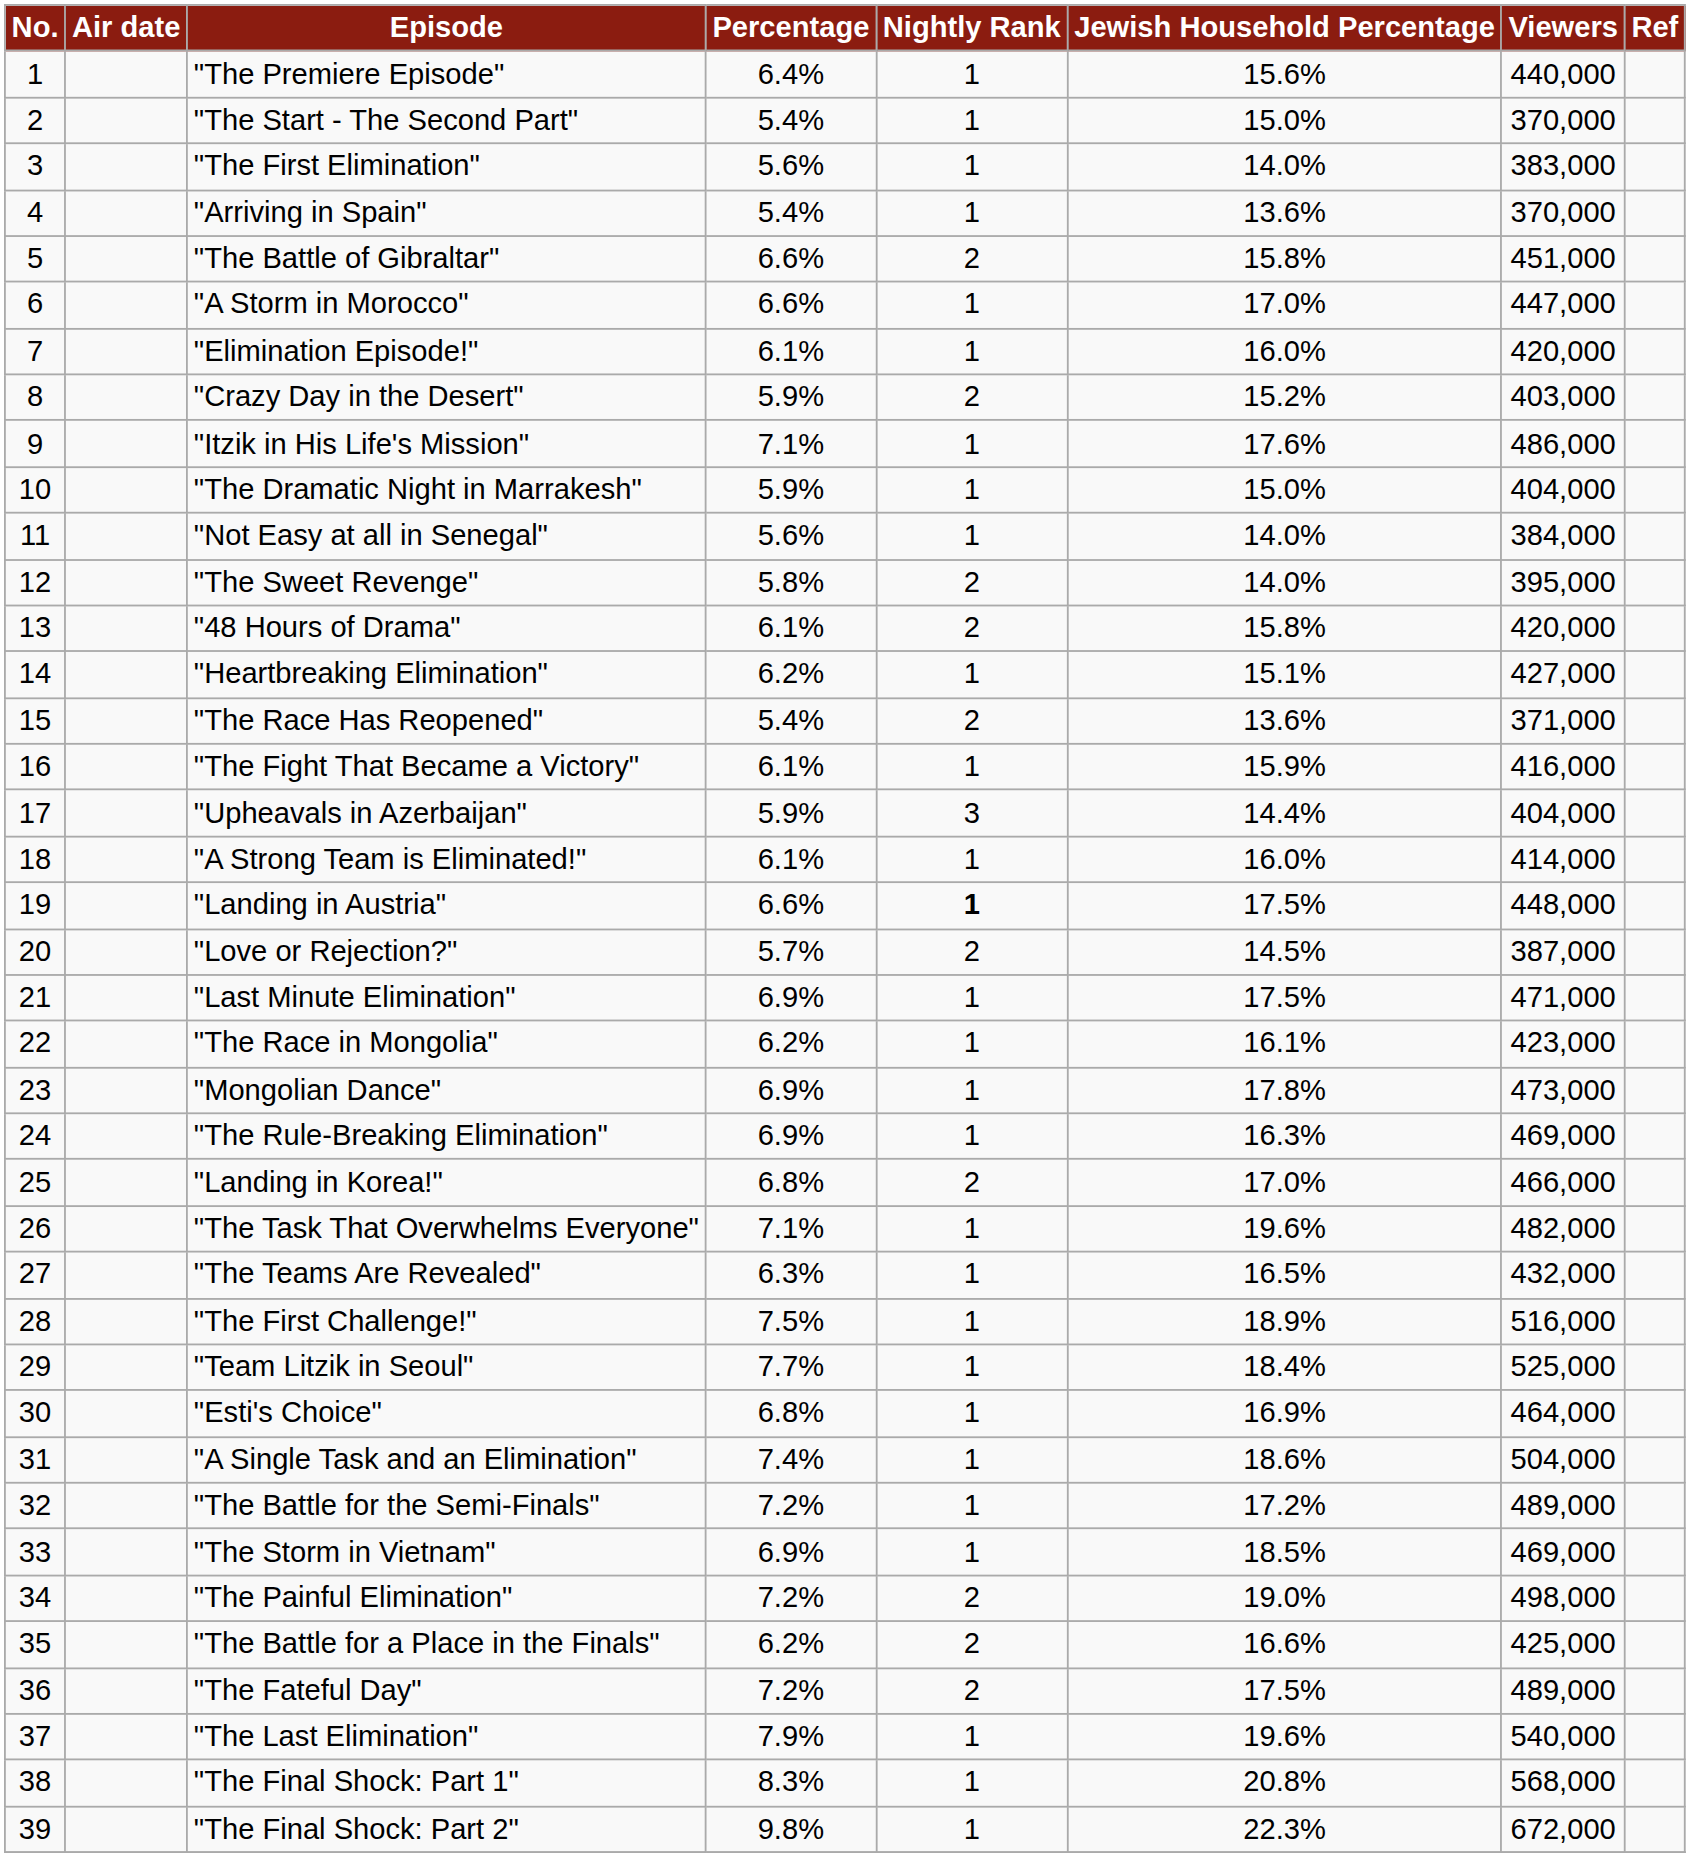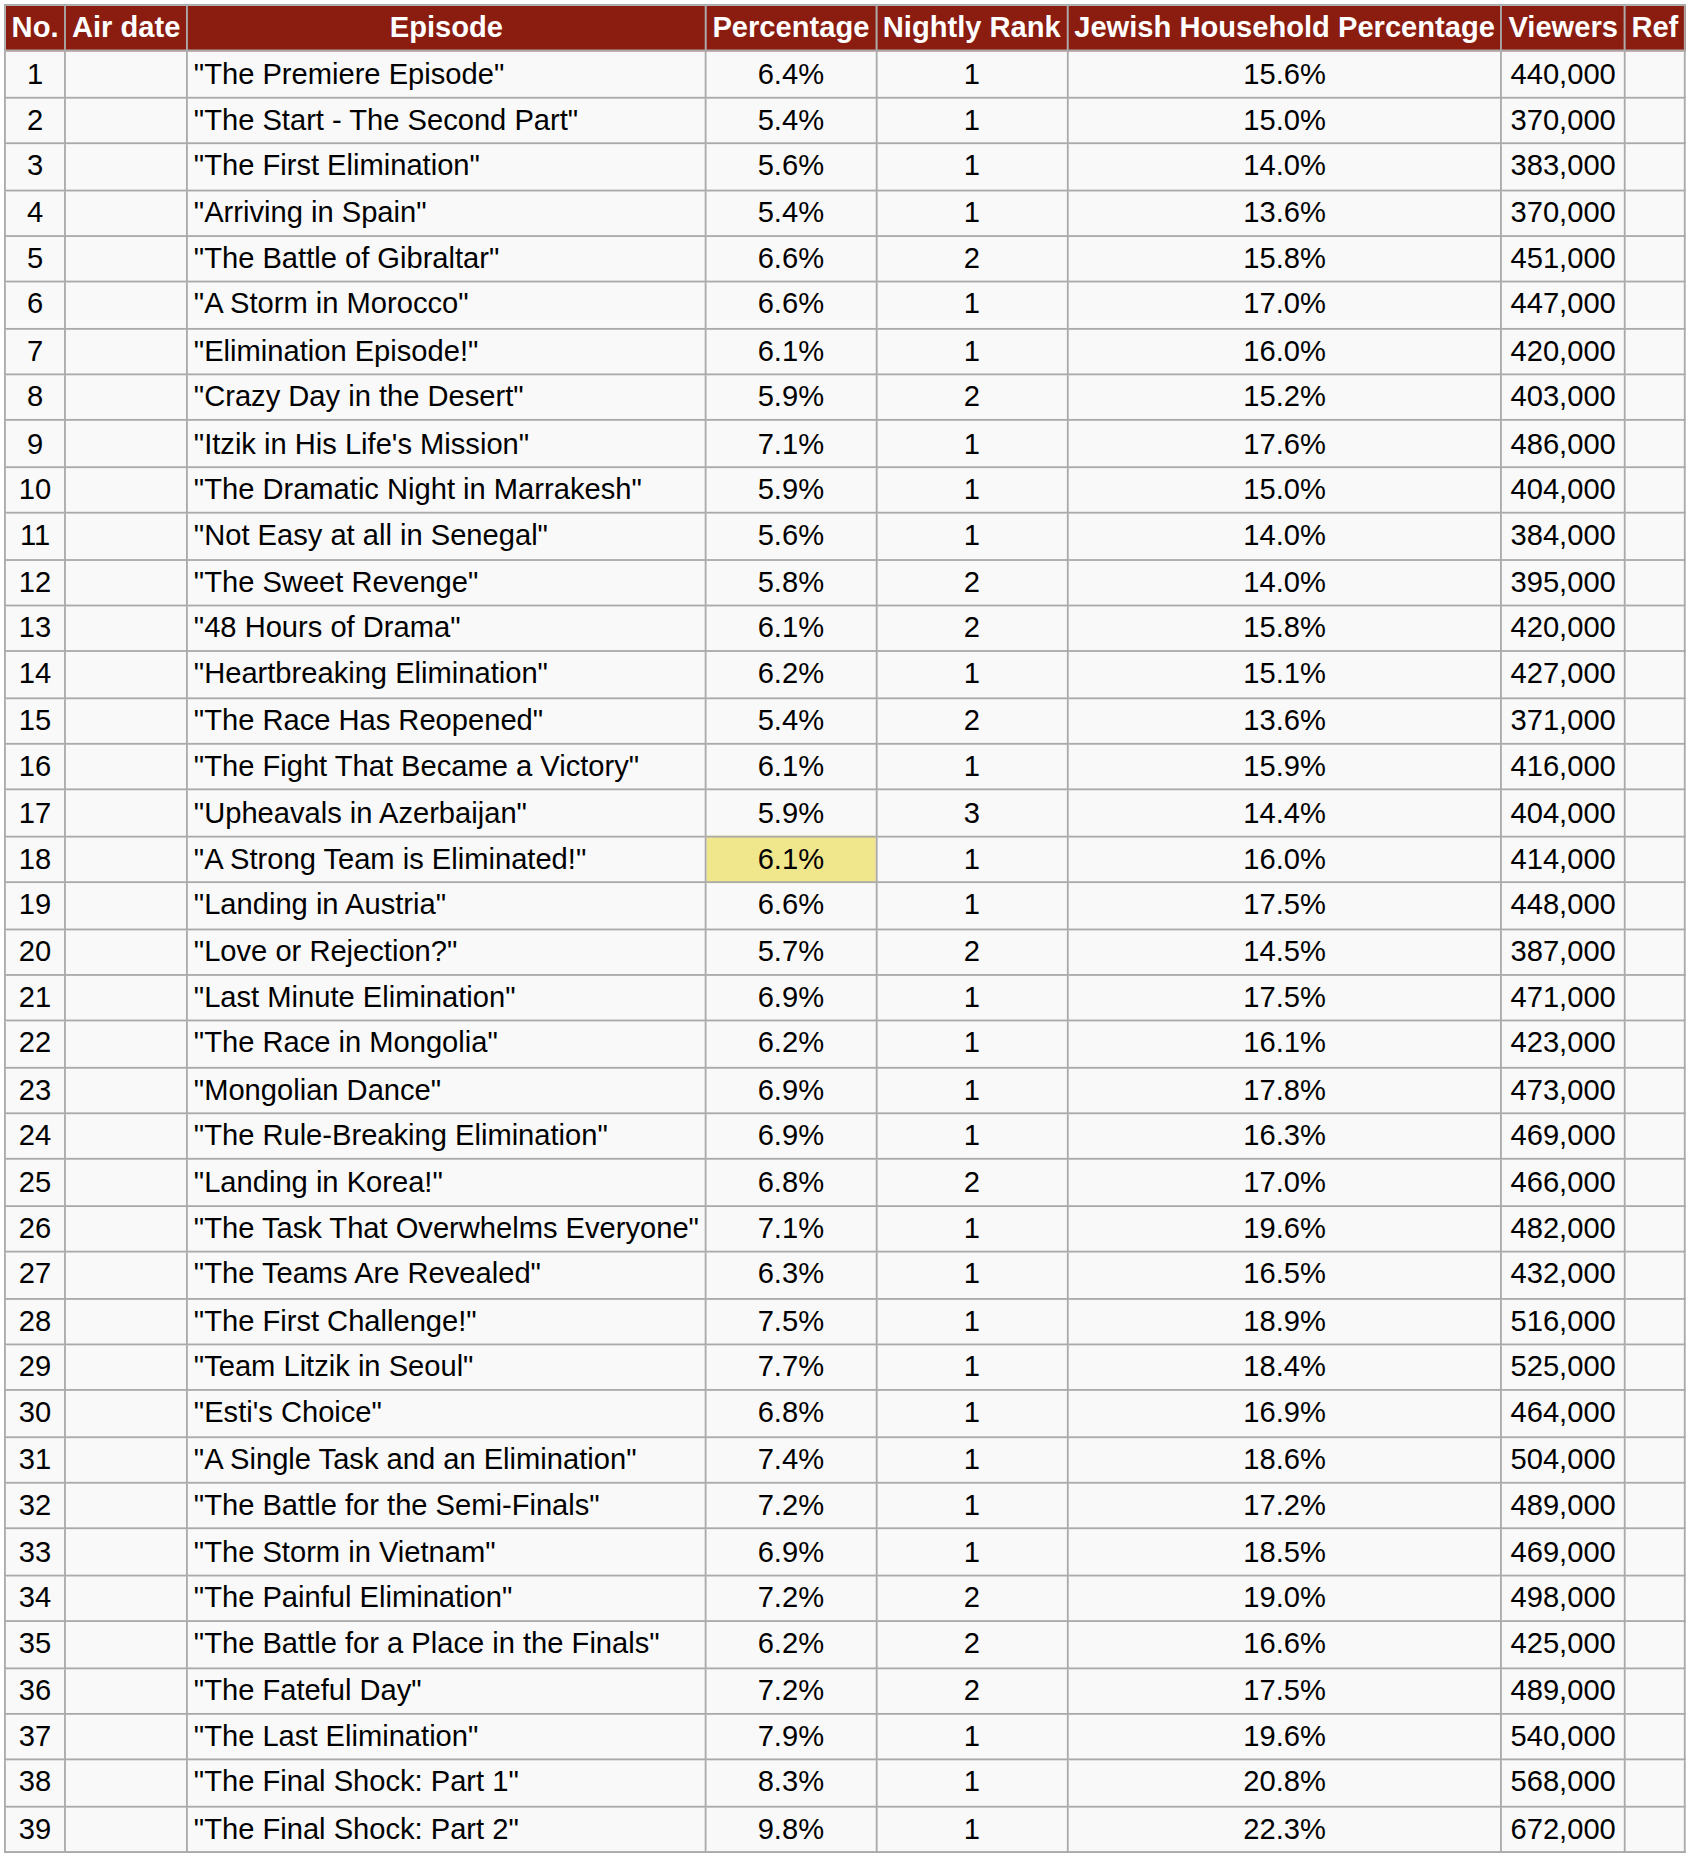(791, 858) no background -> (791, 858) khaki background
(972, 905) bold -> (972, 905) normal
